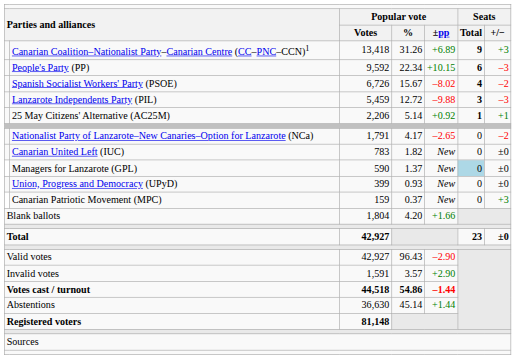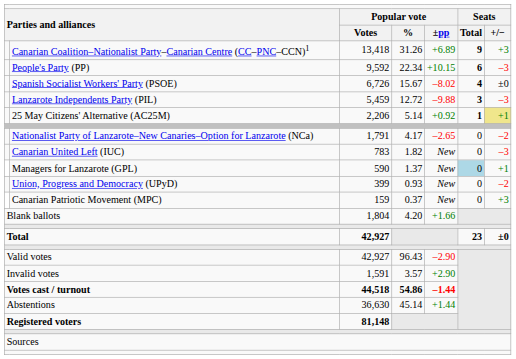(504, 83) –2 -> (503, 83) ±0
(503, 115) no background -> (503, 115) khaki background
(503, 152) ±0 -> (504, 152) –3
(503, 168) ±0 -> (503, 168) +1
(503, 184) ±0 -> (504, 184) –2
